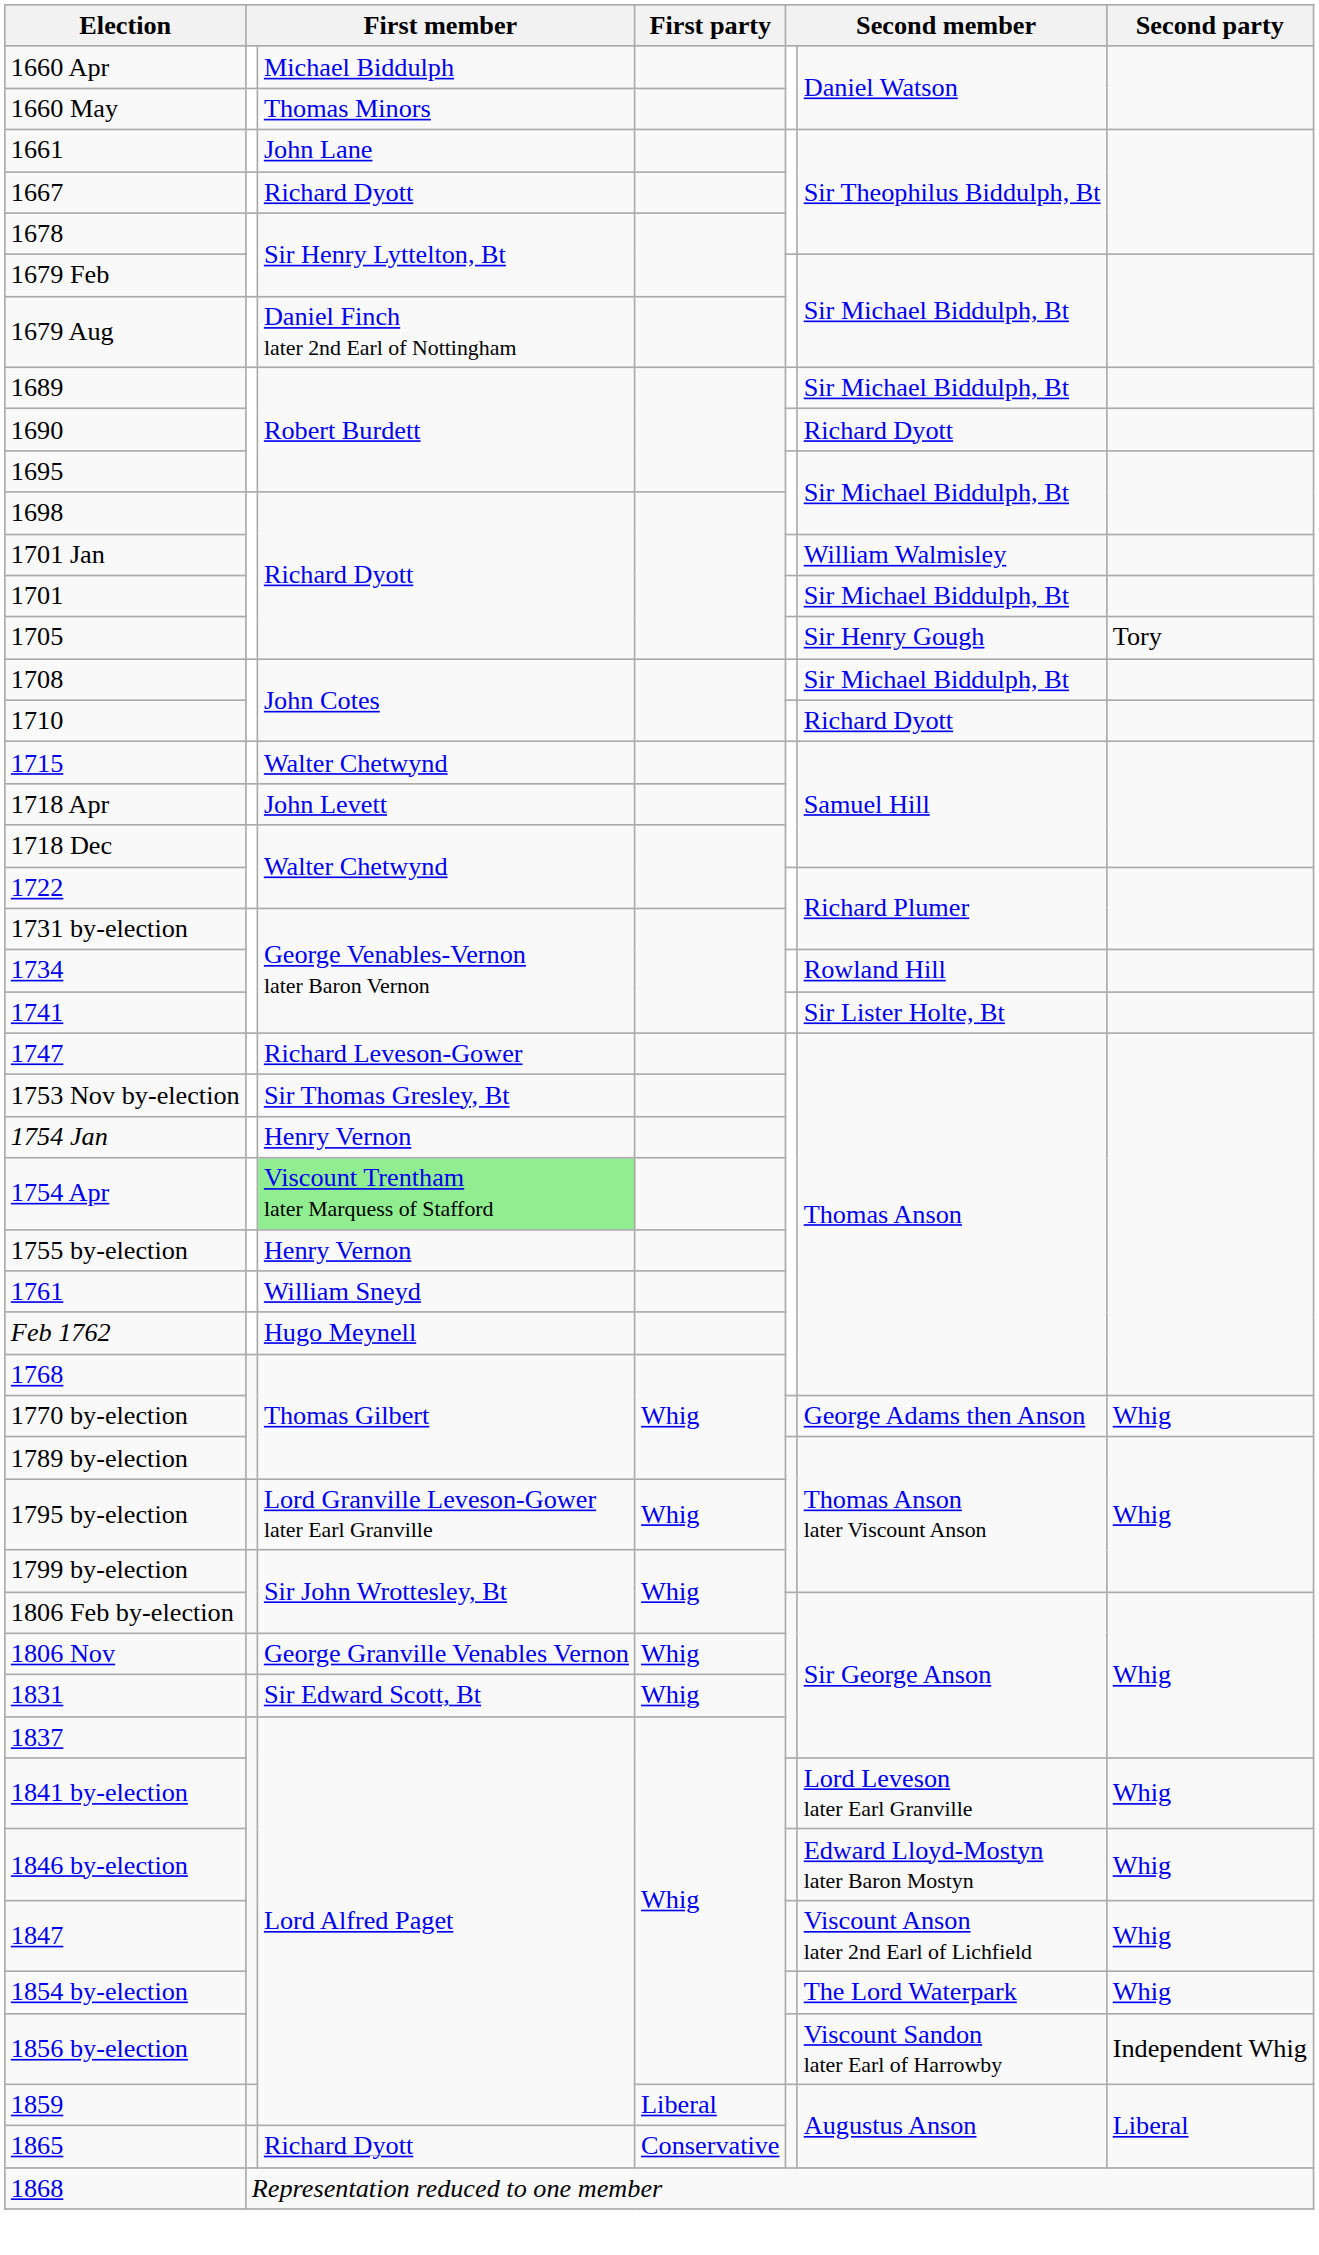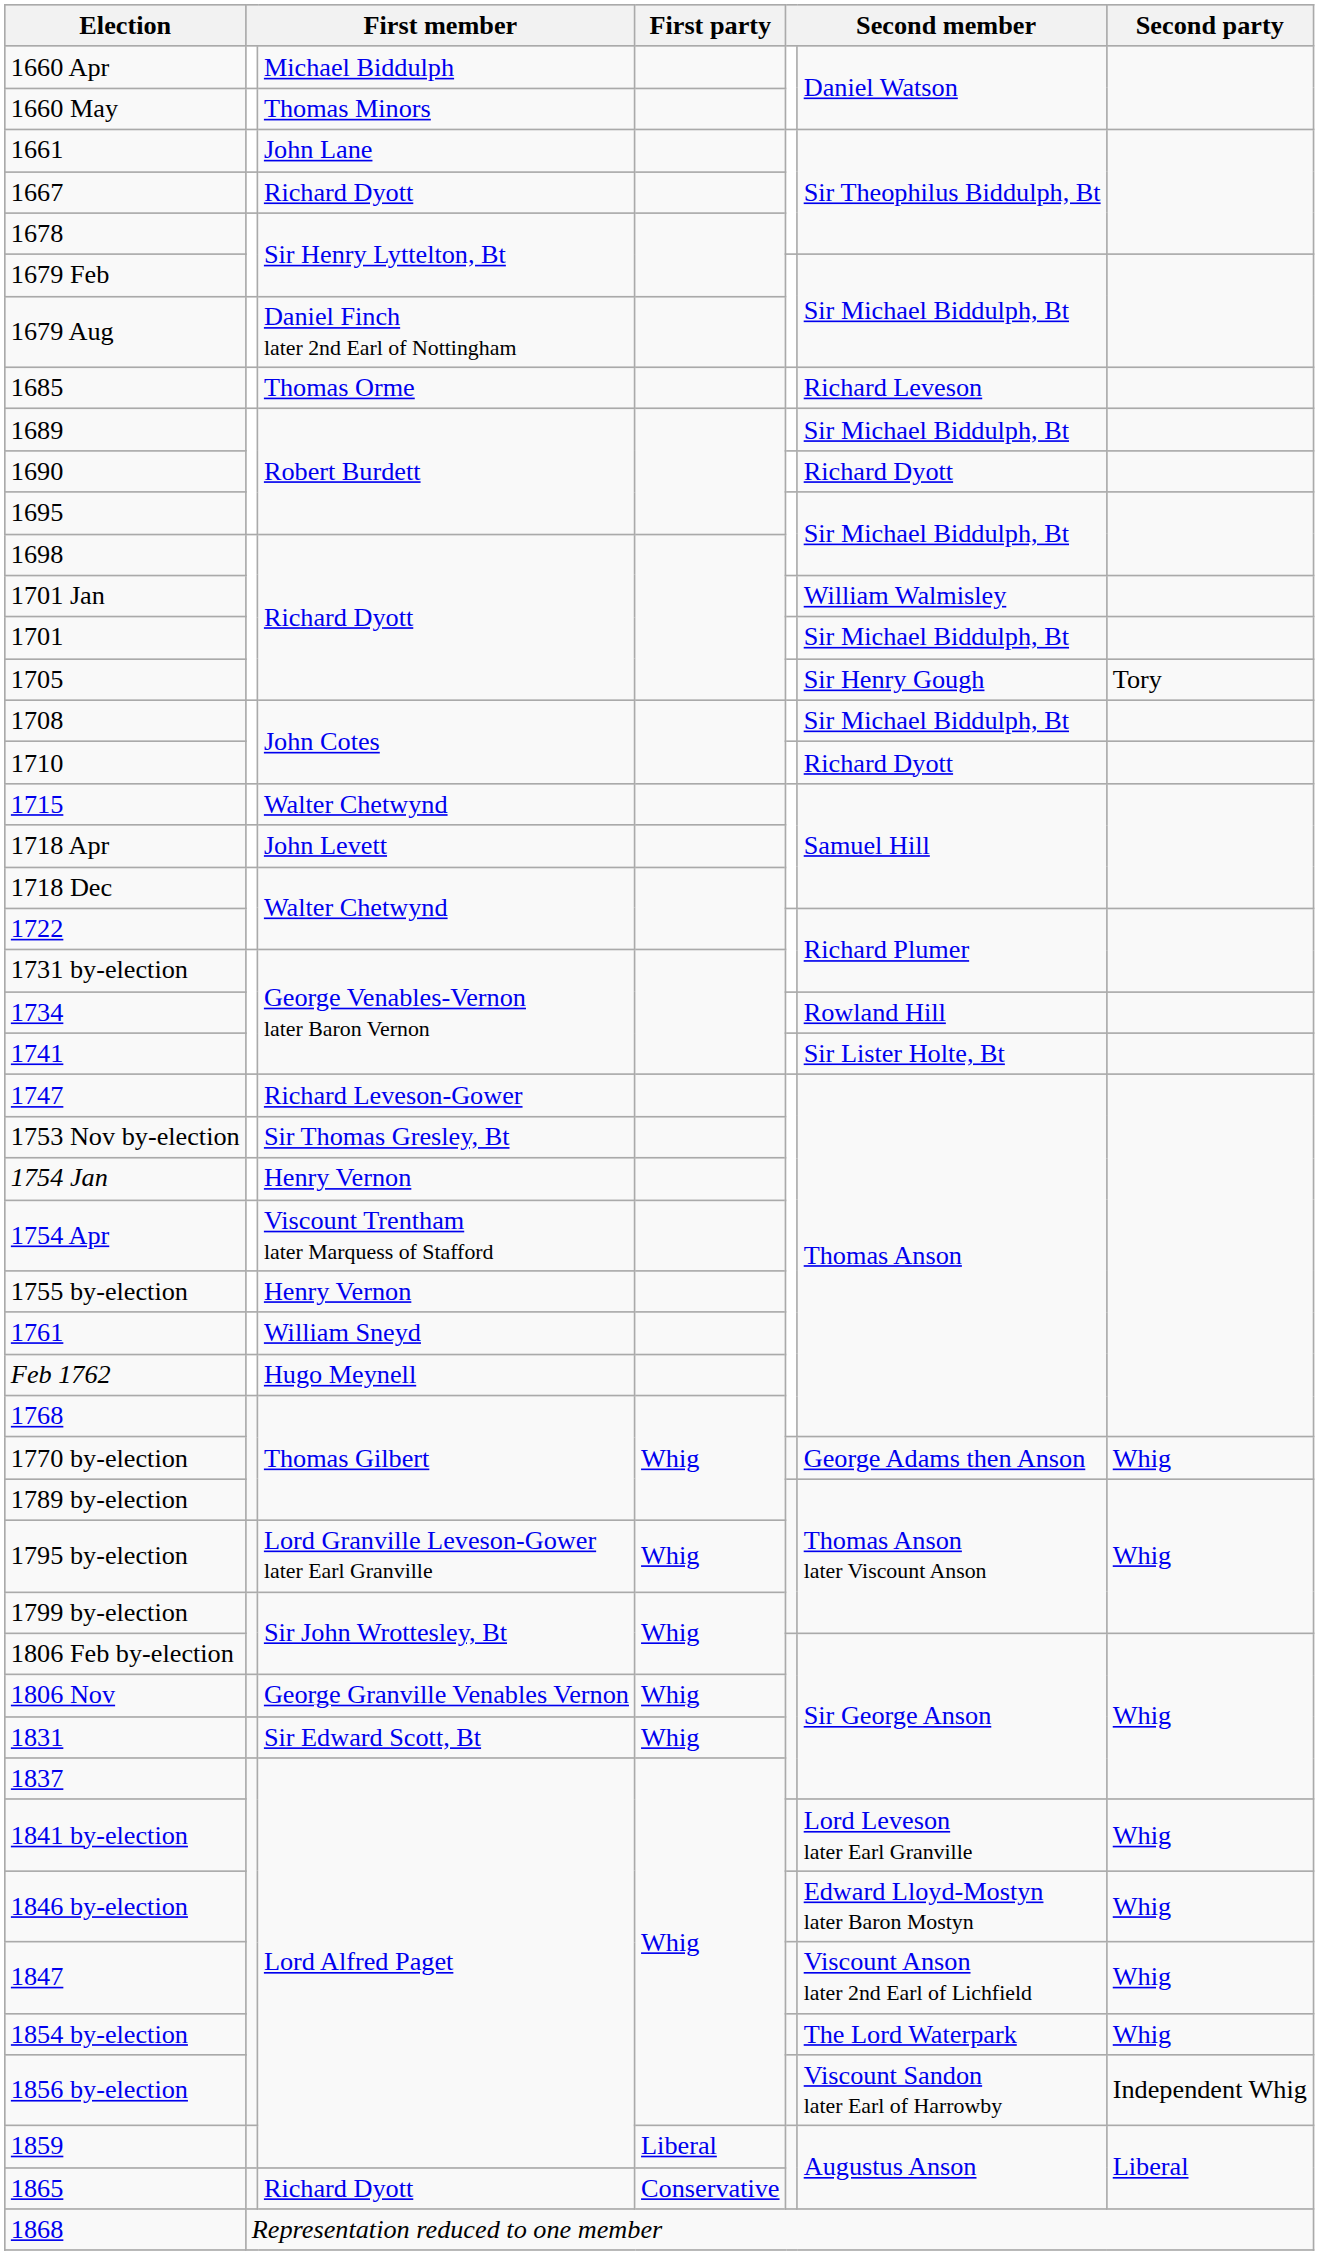+ row: (37, 387)
(379, 1193) lightgreen background -> (379, 1234) no background
